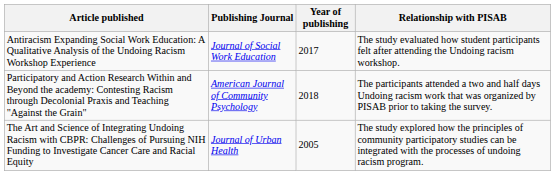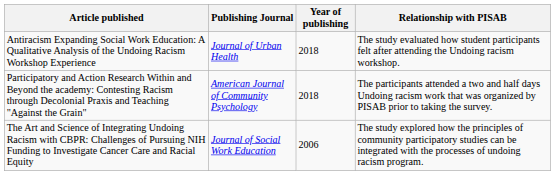(246, 51) Journal of Social Work Education -> (246, 51) Journal of Urban Health
(308, 51) 2017 -> (308, 51) 2018
(246, 145) Journal of Urban Health -> (246, 145) Journal of Social Work Education
(308, 145) 2005 -> (308, 145) 2006
